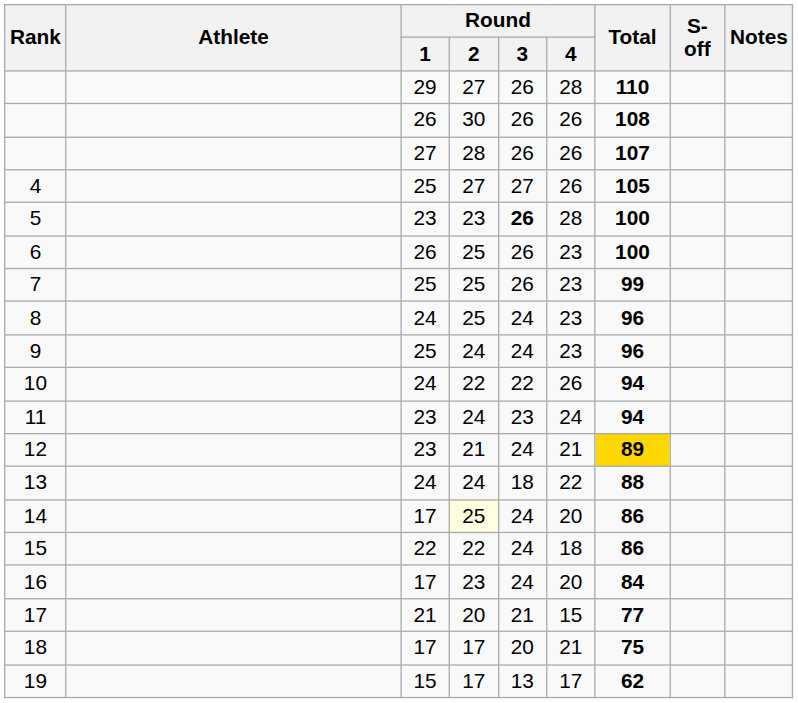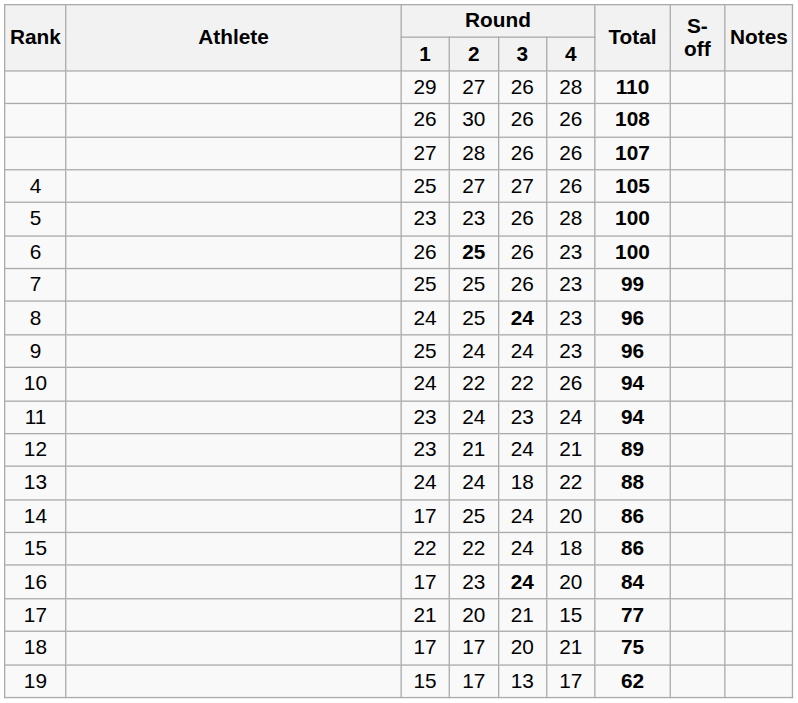(522, 218) bold -> (522, 218) normal
(474, 251) normal -> (474, 251) bold
(522, 317) normal -> (522, 317) bold
(632, 449) gold background -> (632, 449) no background
(474, 515) lightyellow background -> (474, 515) no background
(522, 581) normal -> (522, 581) bold
